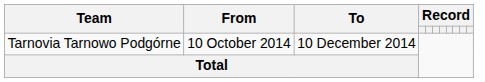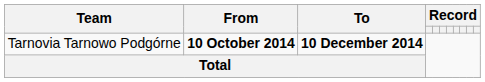(239, 44) normal -> (241, 44) bold
(356, 44) normal -> (362, 44) bold
